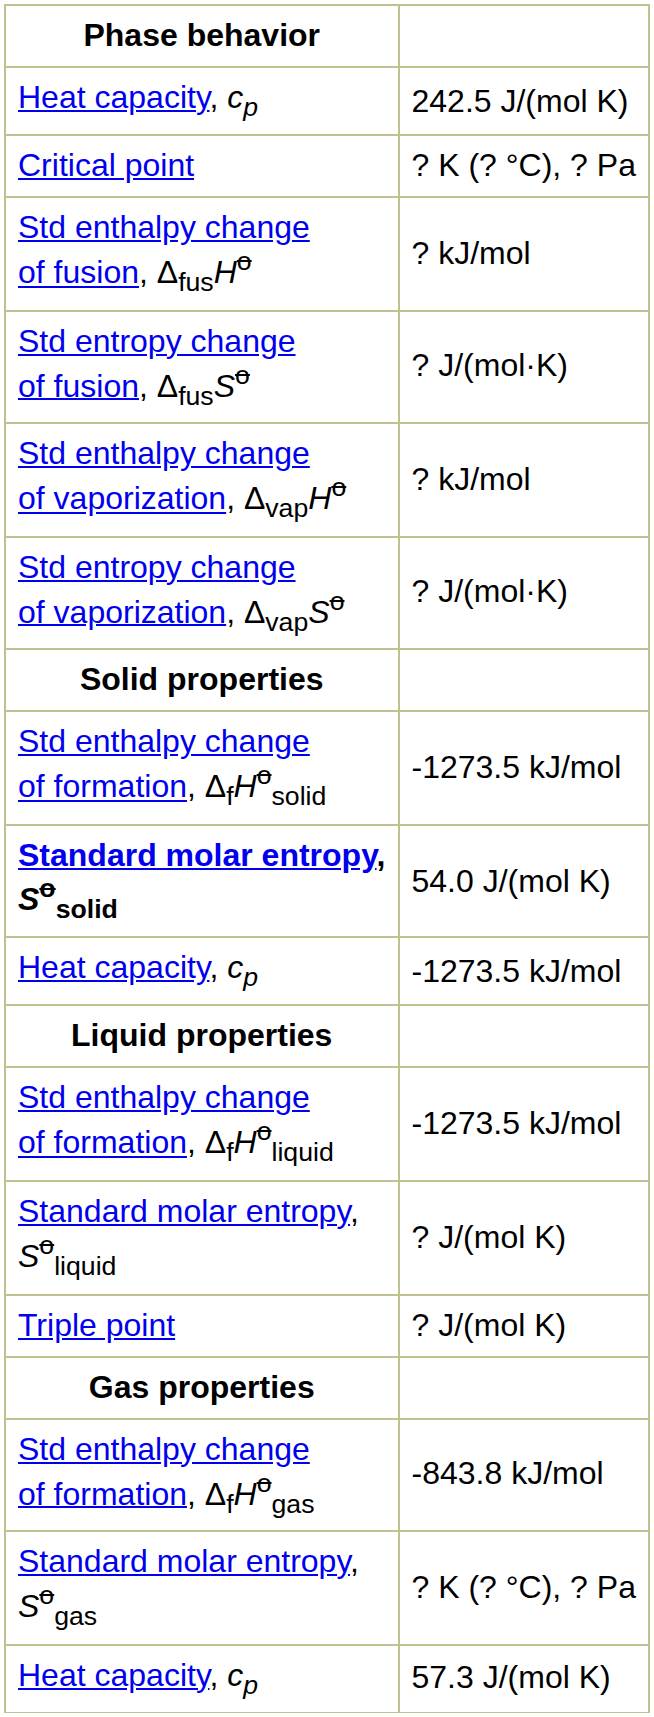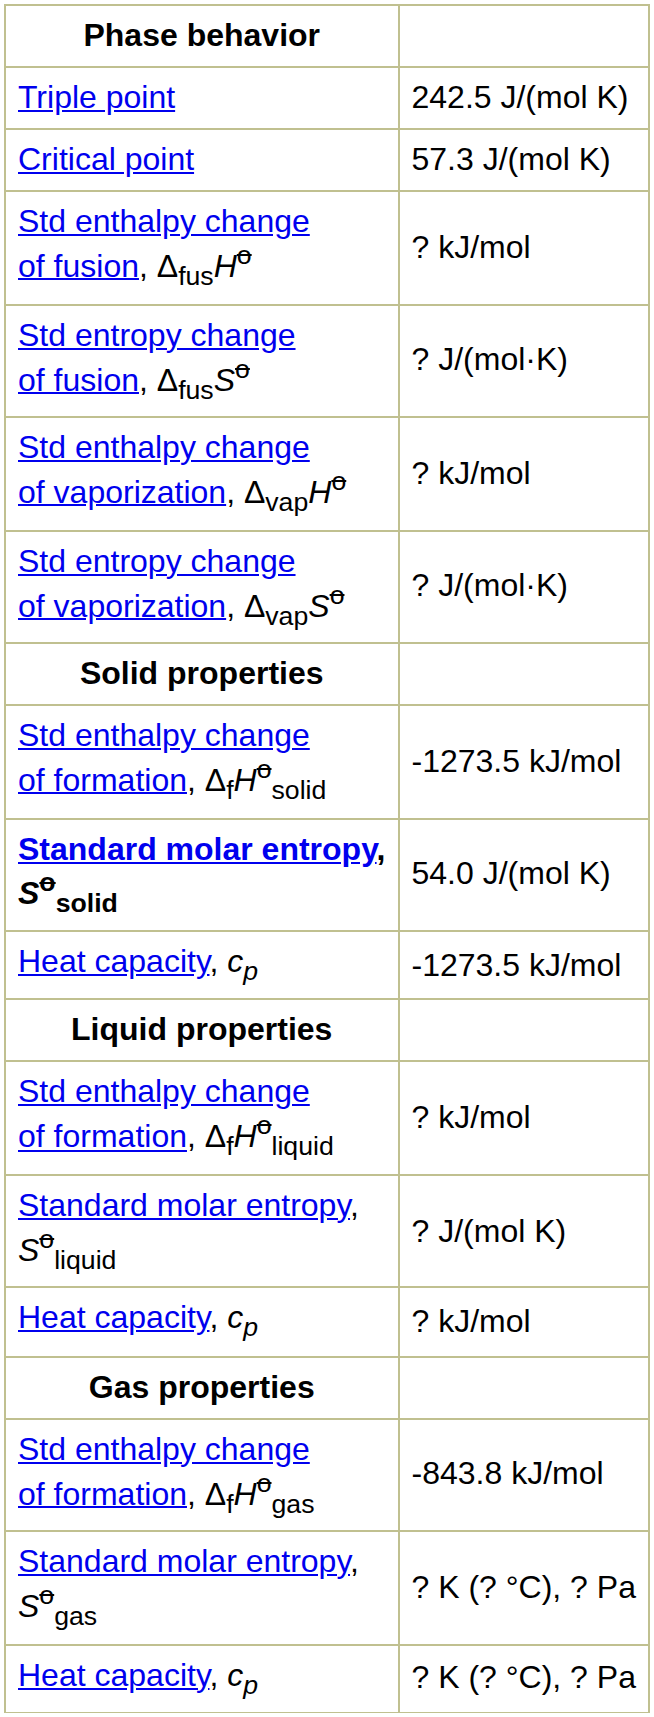(138, 101) Heat capacity, cp -> (97, 97) Triple point
(524, 165) ? K (? °C), ? Pa -> (511, 159) 57.3 J/(mol K)
(516, 1123) -1273.5 kJ/mol -> (471, 1117) ? kJ/mol
(97, 1324) Triple point -> (138, 1322) Heat capacity, cp
(489, 1324) ? J/(mol K) -> (471, 1321) ? kJ/mol
(511, 1677) 57.3 J/(mol K) -> (524, 1677) ? K (? °C), ? Pa
